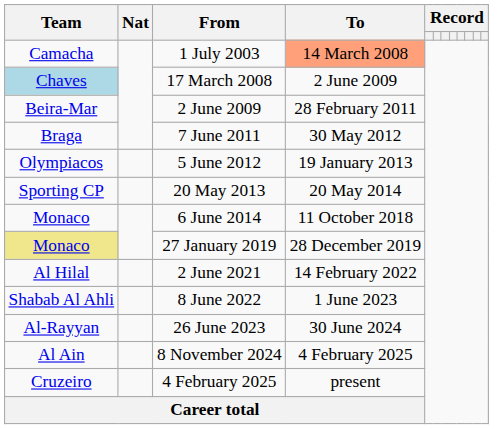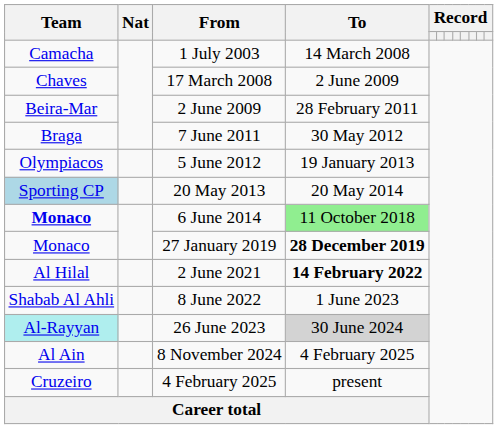(355, 53) lightsalmon background -> (357, 53) no background
(61, 80) lightblue background -> (61, 80) no background
(61, 190) no background -> (61, 190) lightblue background
(61, 218) normal -> (61, 218) bold
(355, 218) no background -> (357, 218) lightgreen background
(61, 245) khaki background -> (61, 245) no background
(355, 245) normal -> (357, 245) bold
(355, 272) normal -> (357, 272) bold
(61, 327) no background -> (61, 327) paleturquoise background
(355, 327) no background -> (357, 327) lightgrey background
